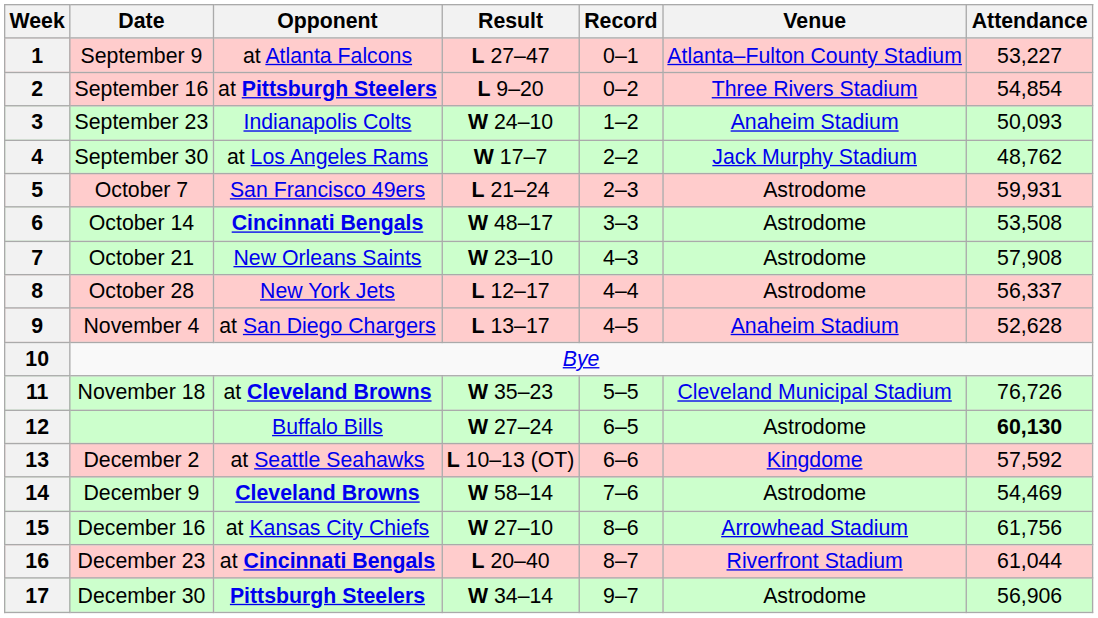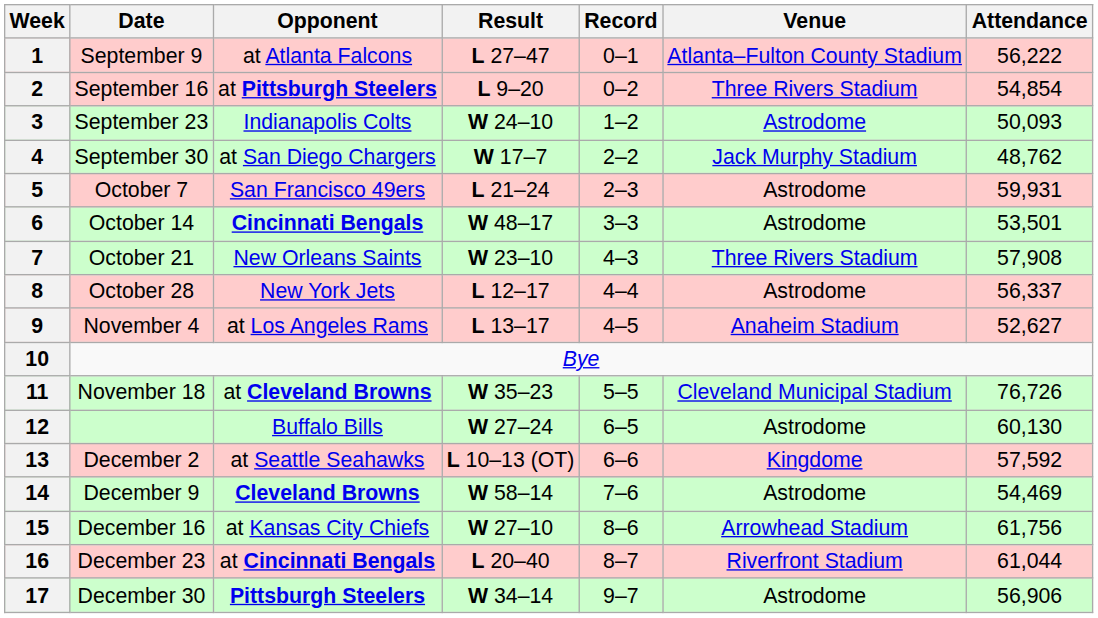(1030, 55) 53,227 -> (1030, 55) 56,222
(815, 122) Anaheim Stadium -> (815, 122) Astrodome
(327, 156) at Los Angeles Rams -> (327, 156) at San Diego Chargers
(1030, 223) 53,508 -> (1030, 223) 53,501
(815, 257) Astrodome -> (815, 257) Three Rivers Stadium
(327, 325) at San Diego Chargers -> (327, 325) at Los Angeles Rams
(1030, 325) 52,628 -> (1030, 325) 52,627
(1030, 426) bold -> (1030, 426) normal
